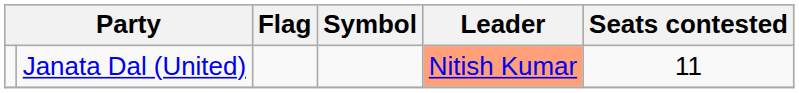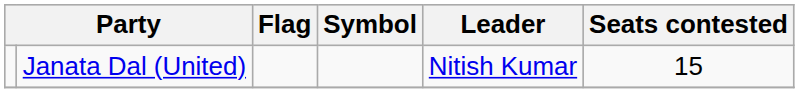(503, 66) lightsalmon background -> (503, 66) no background
(688, 66) 11 -> (688, 66) 15
